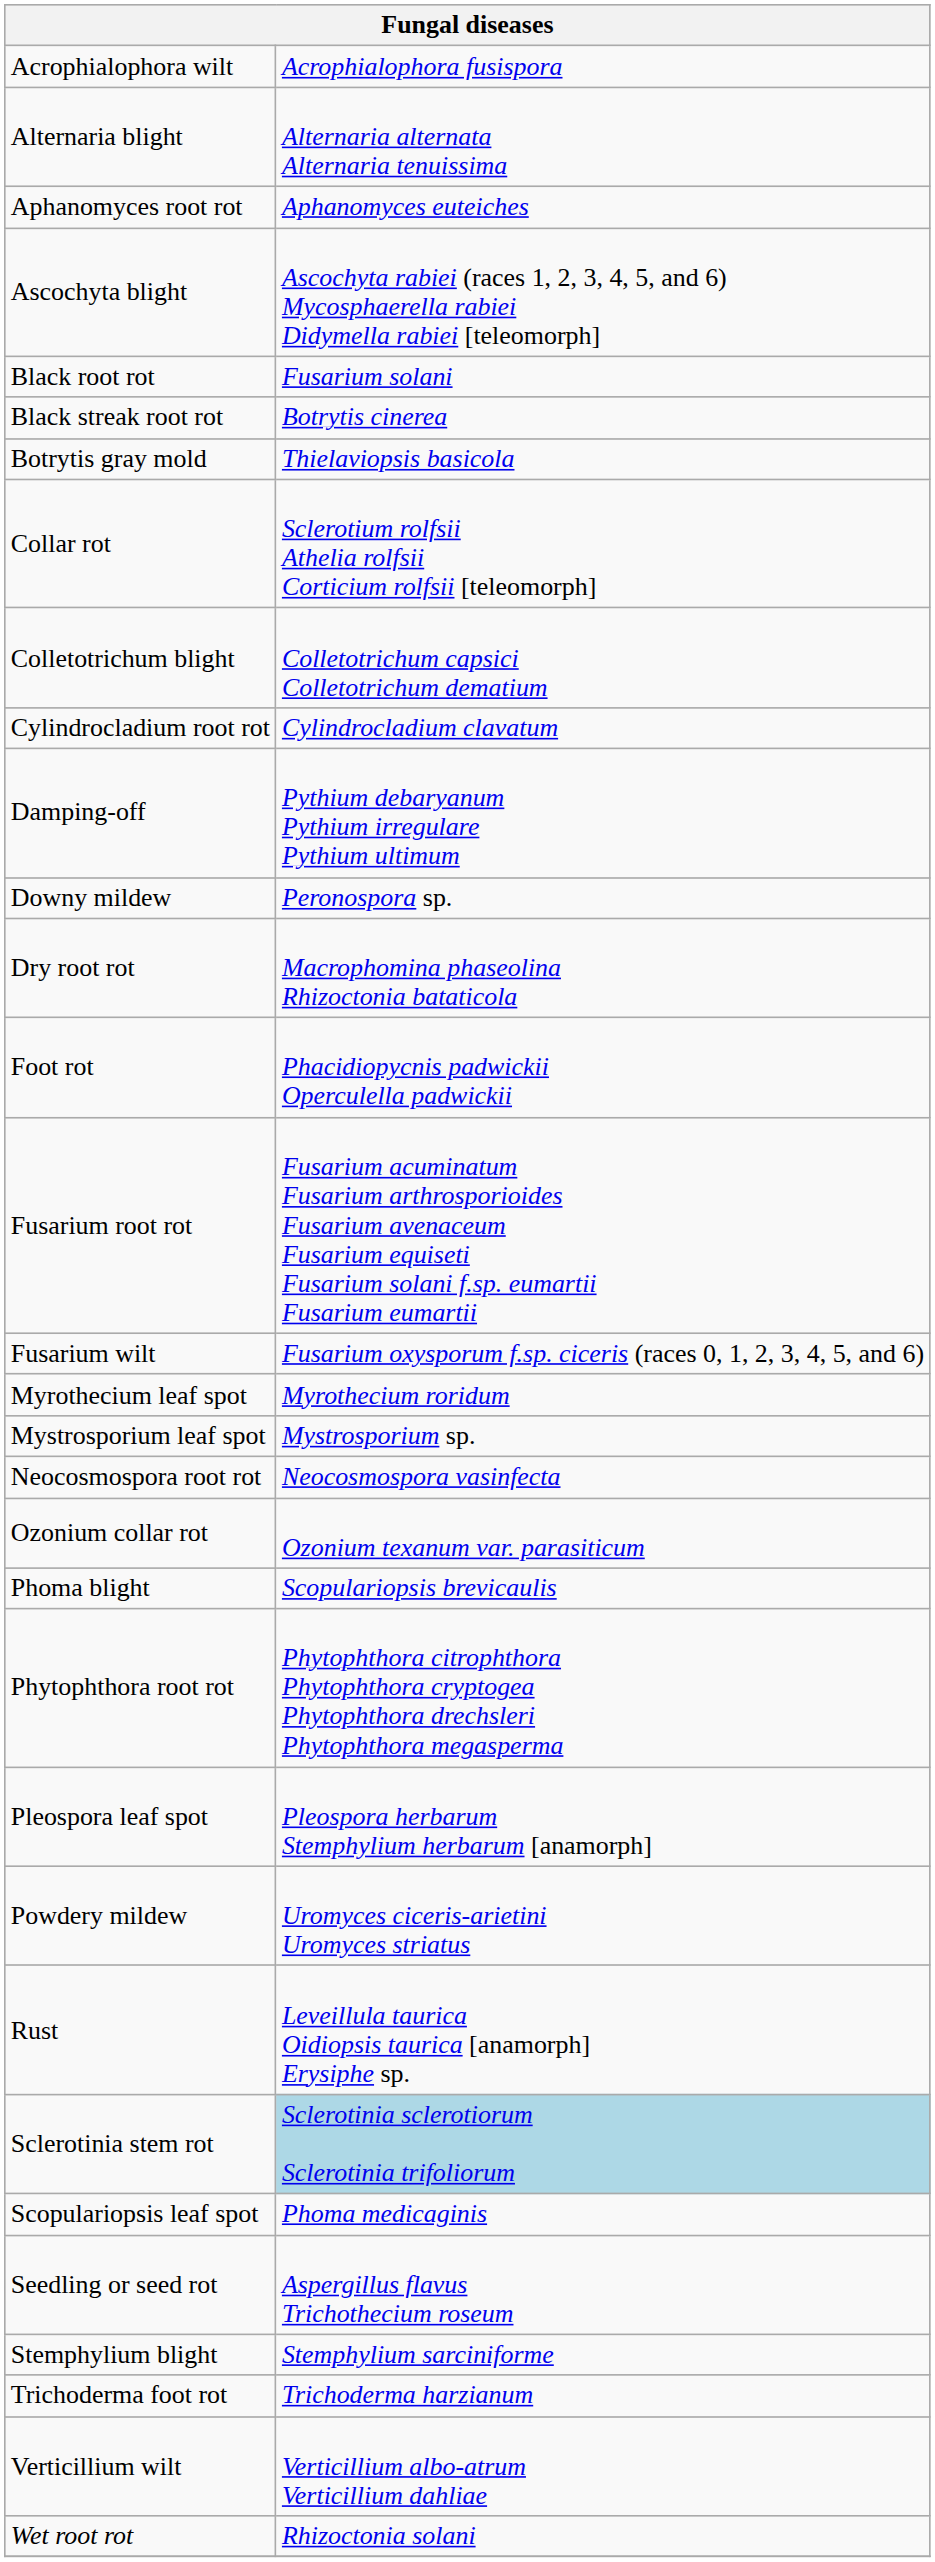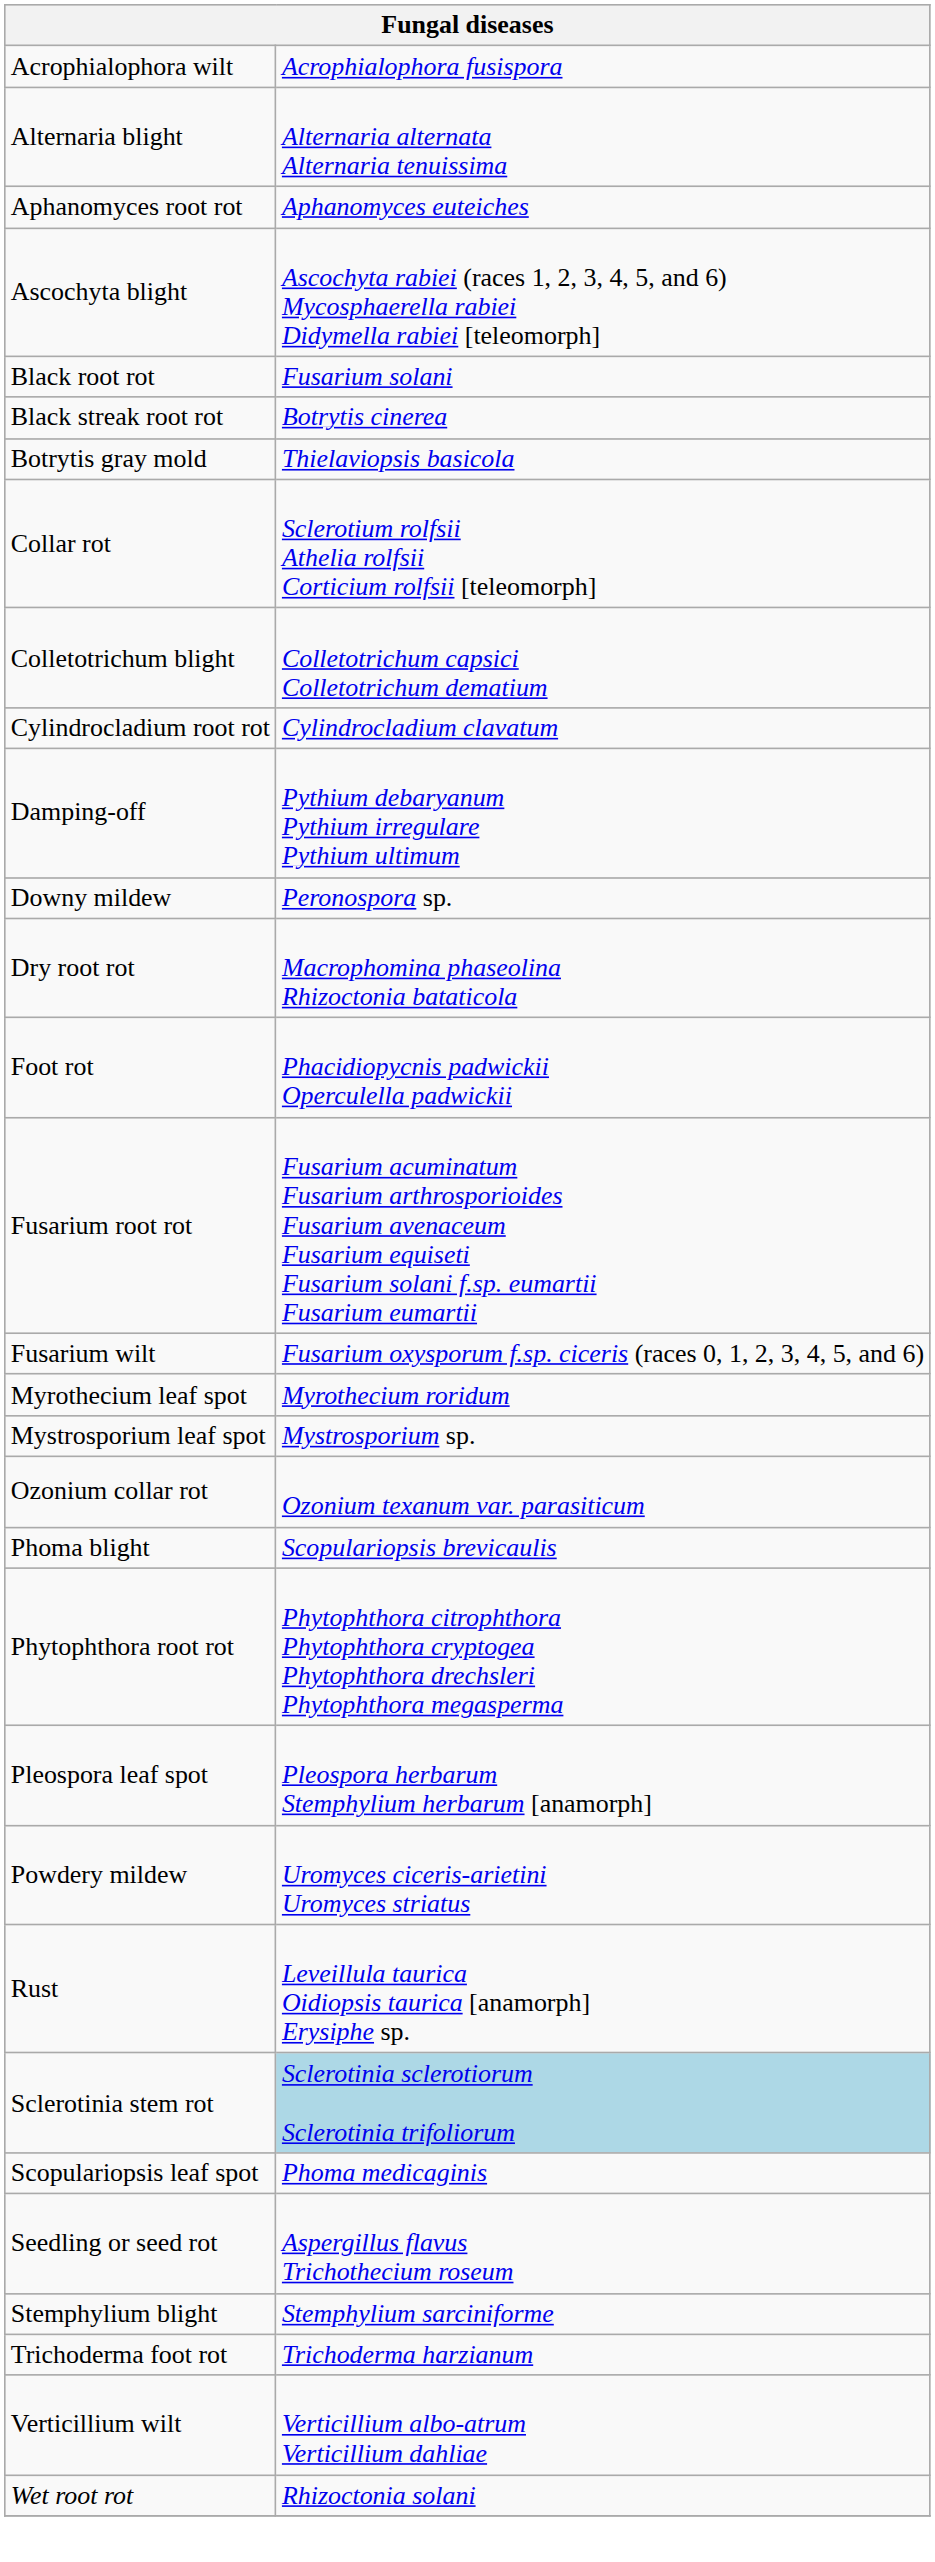- row: (136, 1476)
